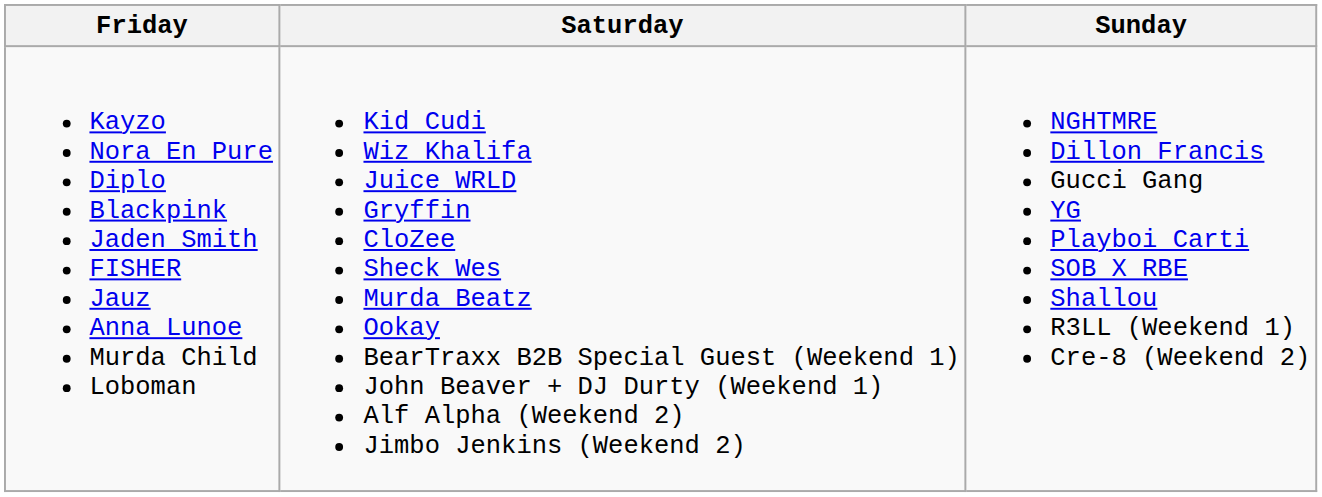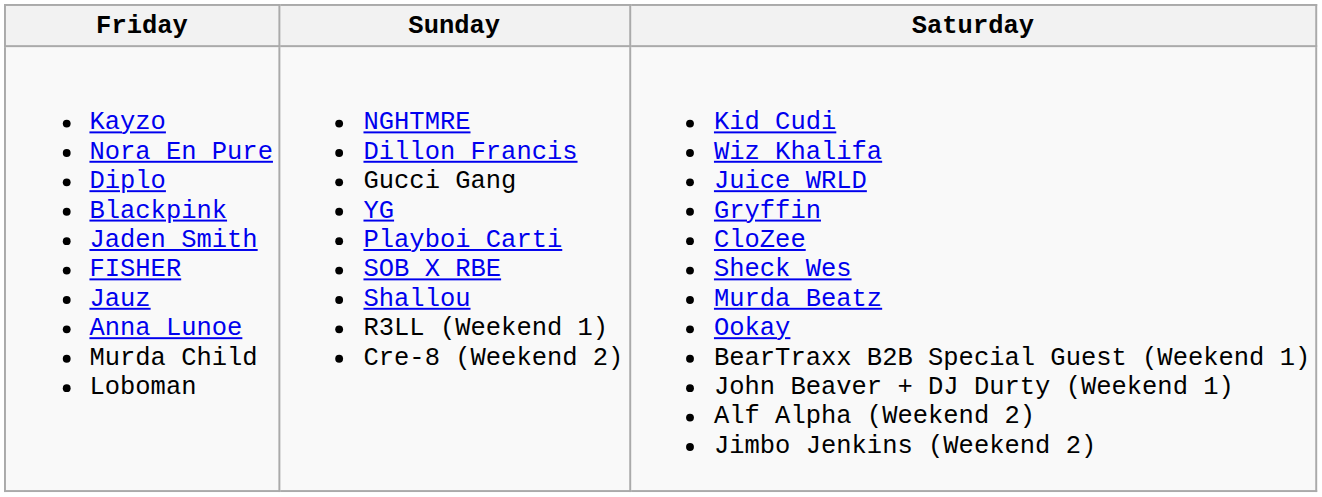columns swapped: (622, 26) <-> (1141, 26)
